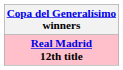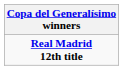(61, 50) pink background -> (61, 50) no background
